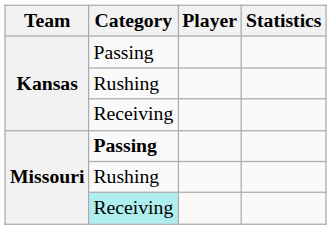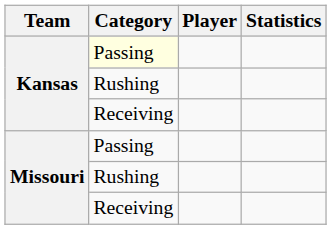(124, 51) no background -> (124, 51) lightyellow background
(125, 145) bold -> (124, 145) normal
(133, 208) paleturquoise background -> (133, 208) no background
